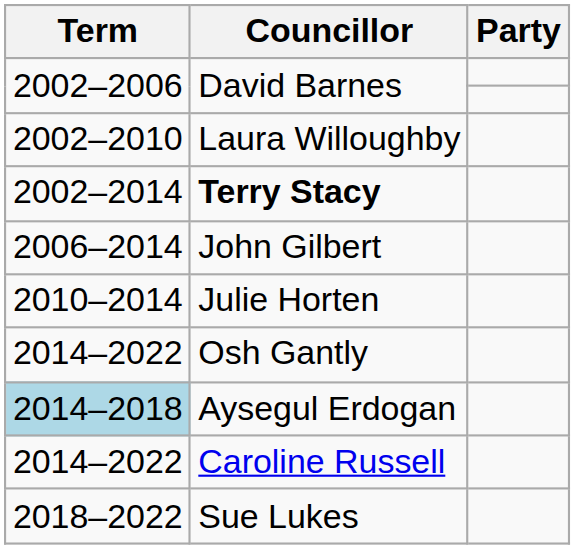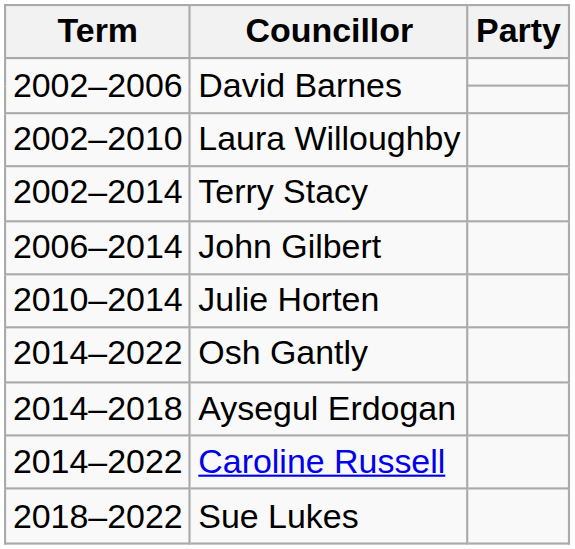(289, 192) bold -> (283, 192) normal
(98, 407) lightblue background -> (98, 407) no background
